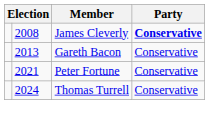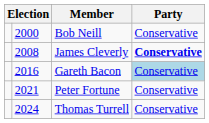+ row: (78, 33)
(27, 52) 2013 -> (27, 71) 2016
(166, 52) no background -> (166, 71) lightblue background
